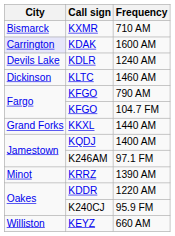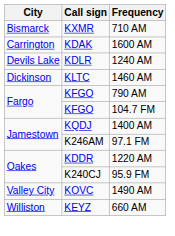(31, 45) lavender background -> (31, 45) no background
- row: (136, 126)
- row: (136, 175)
+ row: (132, 191)
